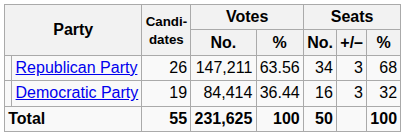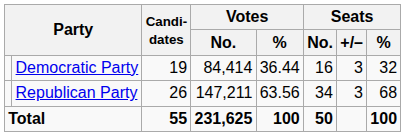rows swapped: (76, 67) <-> (77, 93)
